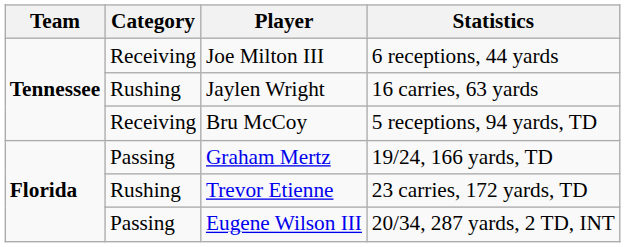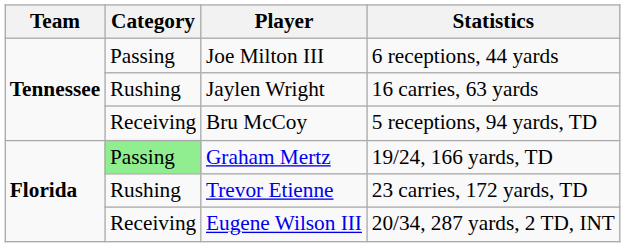(153, 55) Receiving -> (142, 55) Passing
(142, 156) no background -> (142, 156) lightgreen background
(142, 224) Passing -> (153, 224) Receiving
